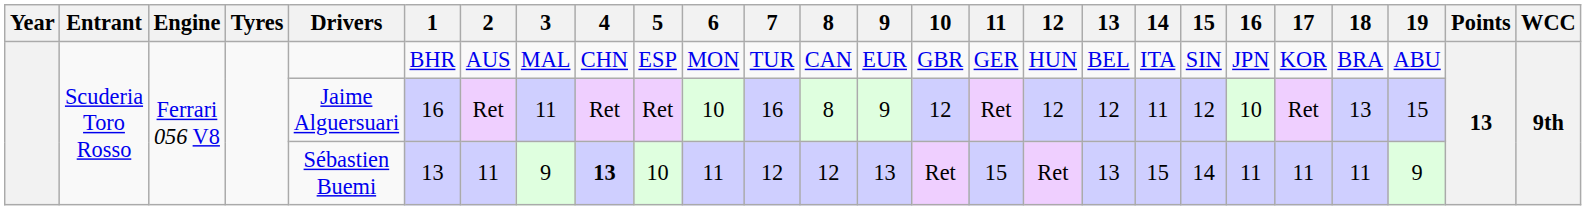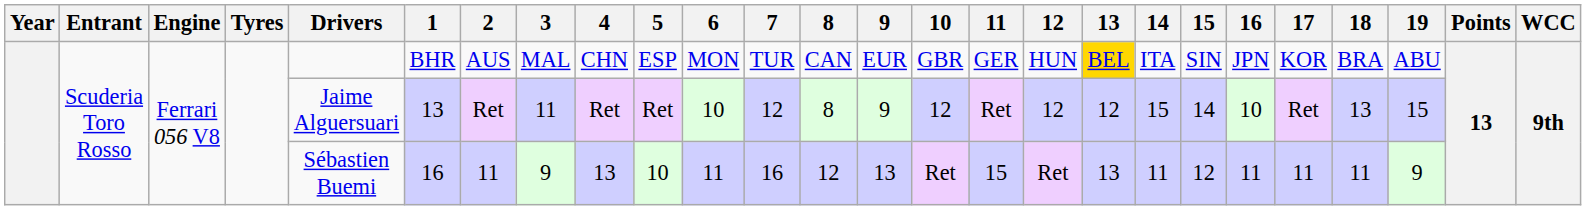(1108, 59) no background -> (1108, 59) gold background
(432, 110) 16 -> (432, 110) 13
(772, 110) 16 -> (772, 110) 12
(1158, 110) 11 -> (1158, 110) 15
(1204, 110) 12 -> (1204, 110) 14
(432, 173) 13 -> (432, 173) 16
(604, 173) bold -> (604, 173) normal
(772, 173) 12 -> (772, 173) 16
(1158, 173) 15 -> (1158, 173) 11
(1204, 173) 14 -> (1204, 173) 12
